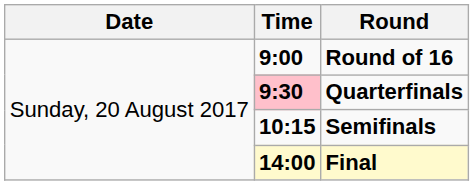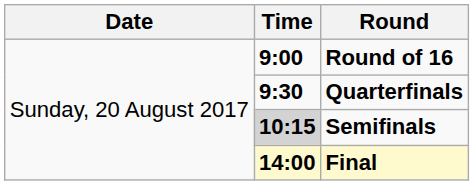(281, 92) pink background -> (281, 92) no background
(287, 127) no background -> (287, 127) lightgrey background
